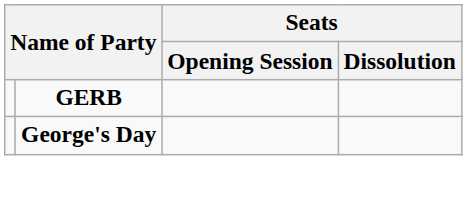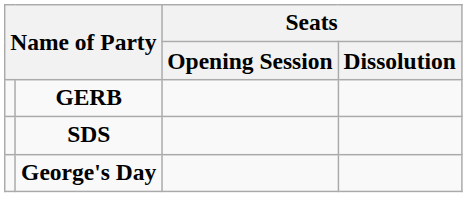+ row: (89, 135)
